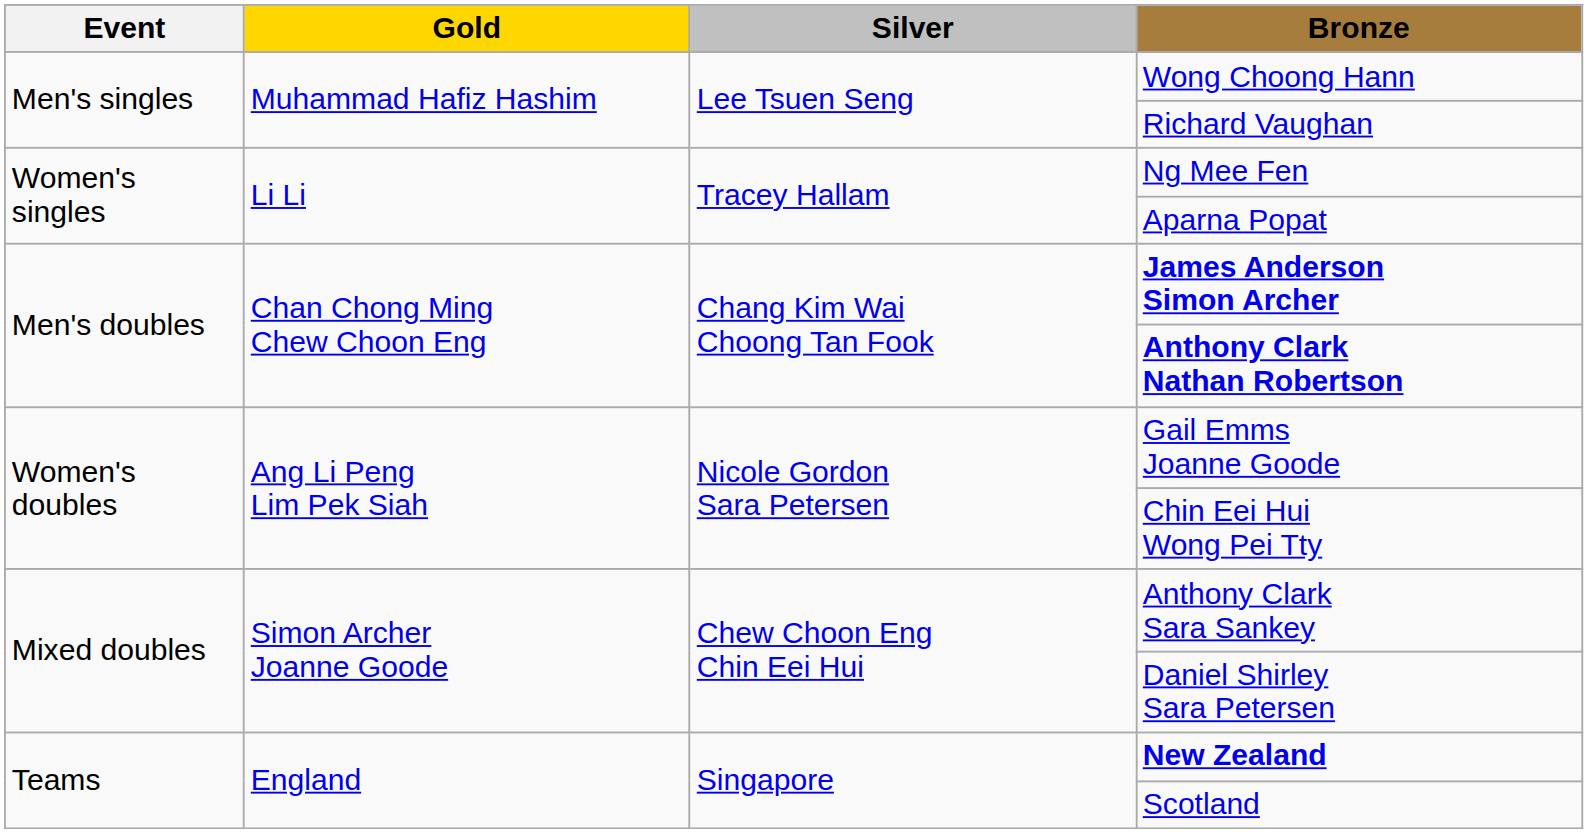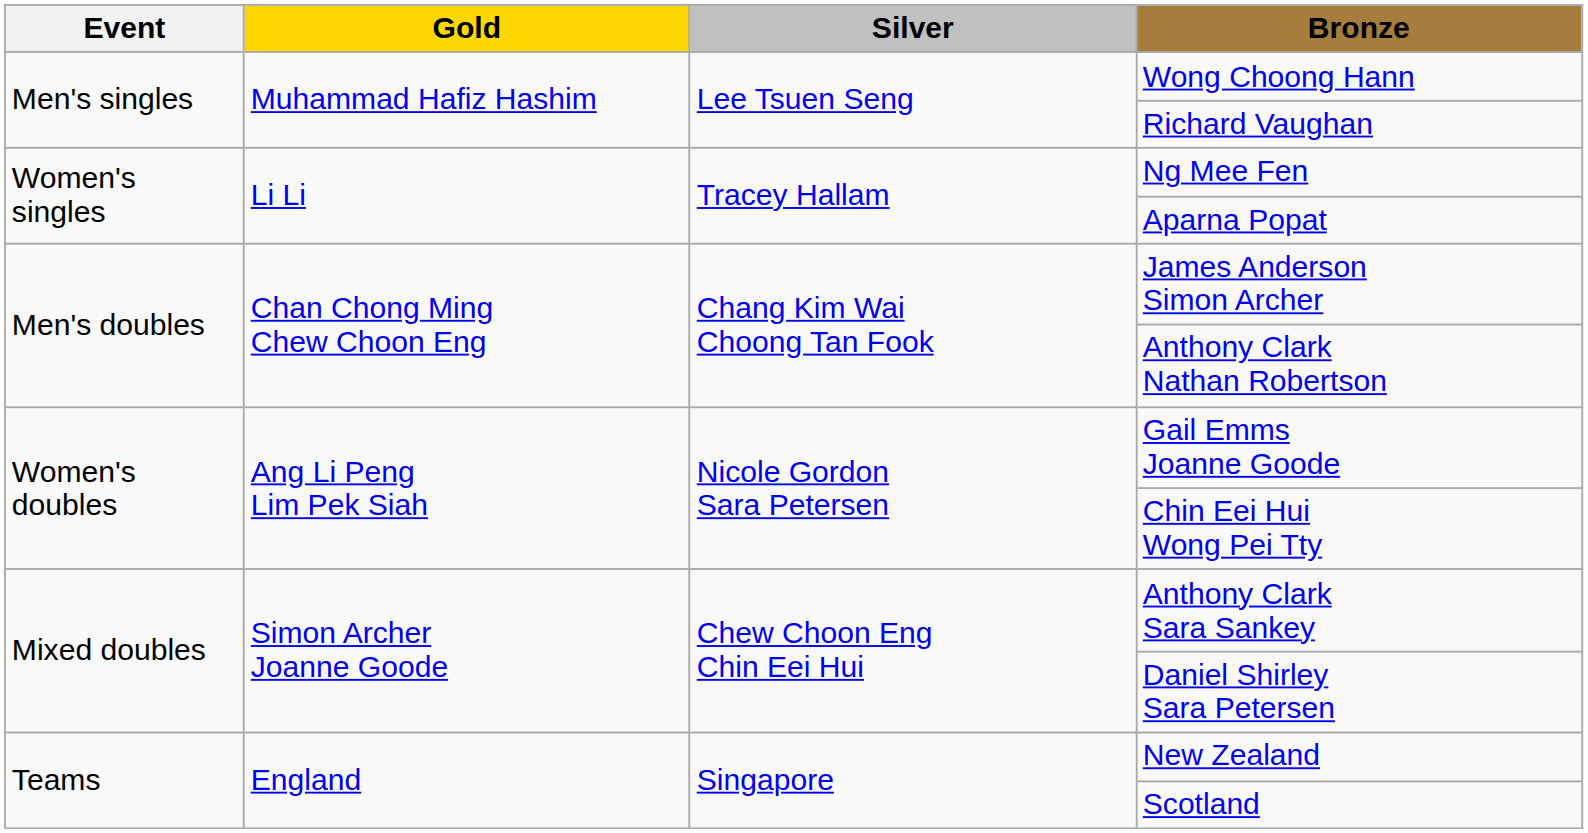(1263, 283) bold -> (1255, 283) normal
(1273, 365) bold -> (1265, 365) normal
(1235, 756) bold -> (1231, 756) normal
